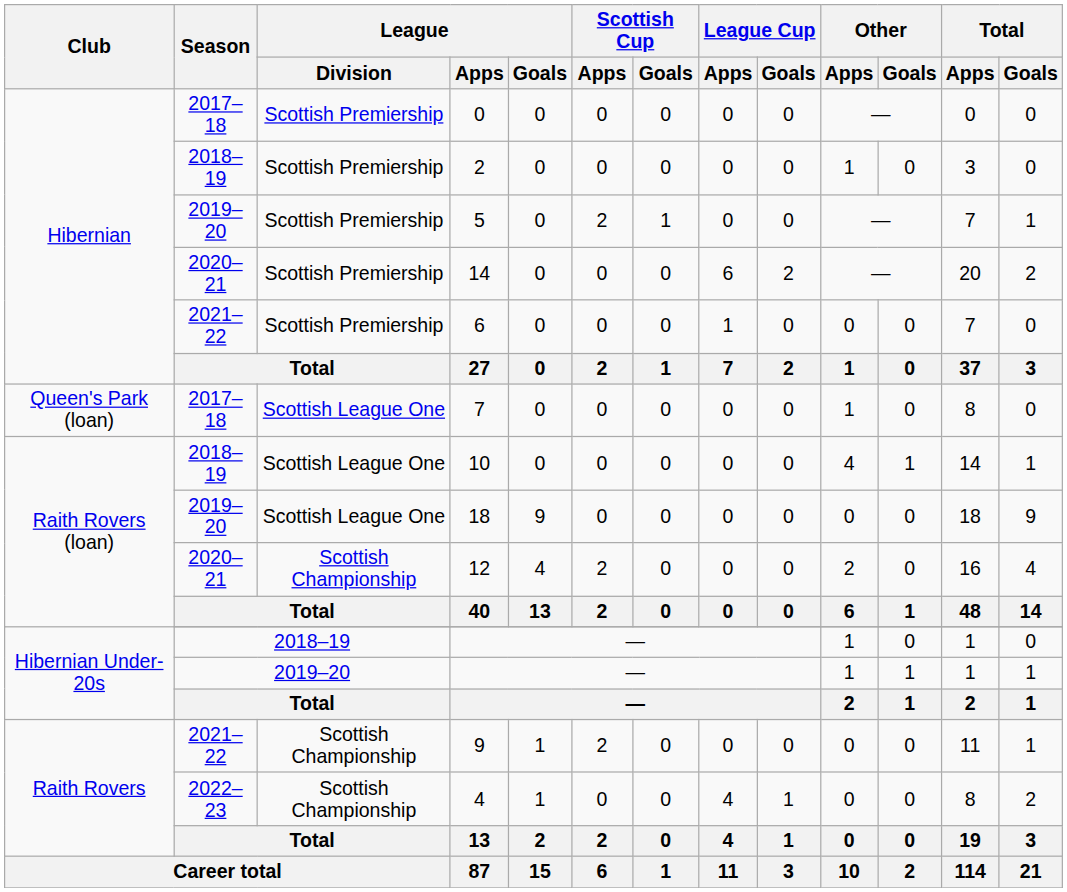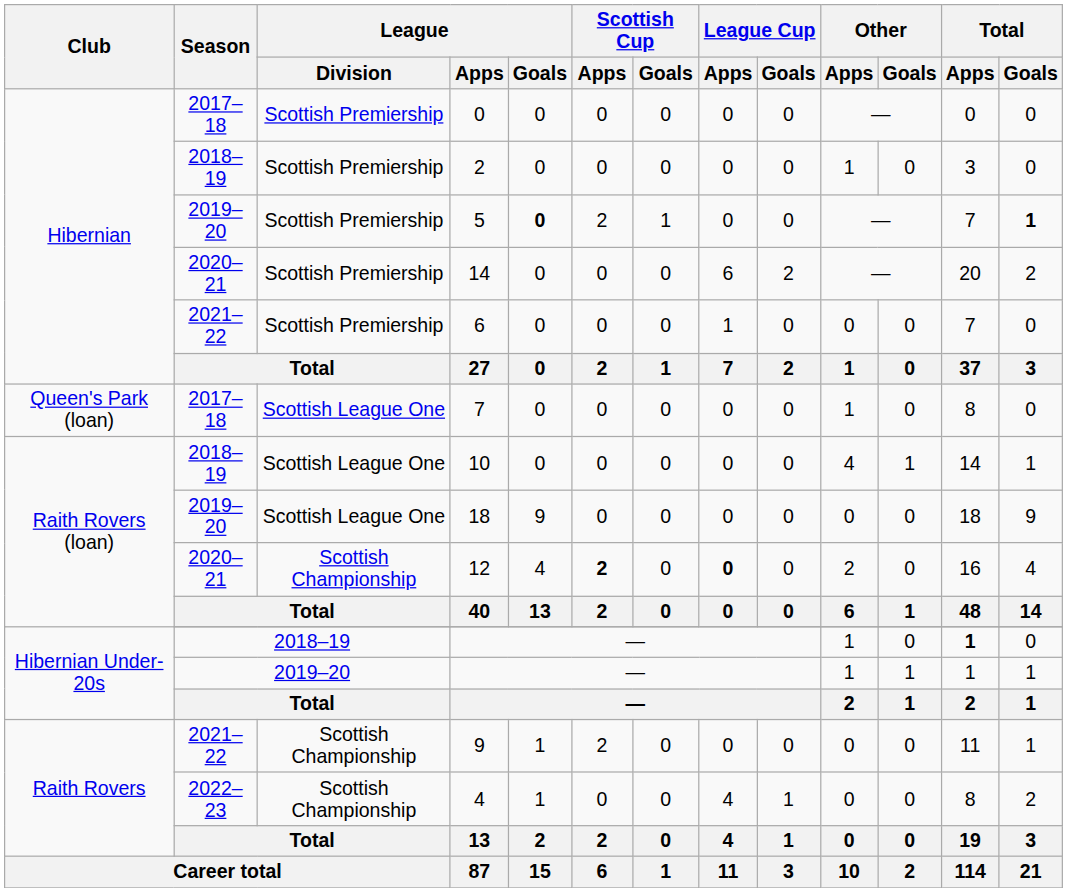(540, 220) normal -> (540, 220) bold
(1031, 220) normal -> (1031, 220) bold
(602, 569) normal -> (602, 569) bold
(728, 569) normal -> (728, 569) bold
(970, 642) normal -> (970, 642) bold
